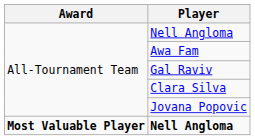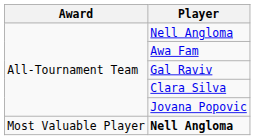(76, 126) bold -> (76, 126) normal
